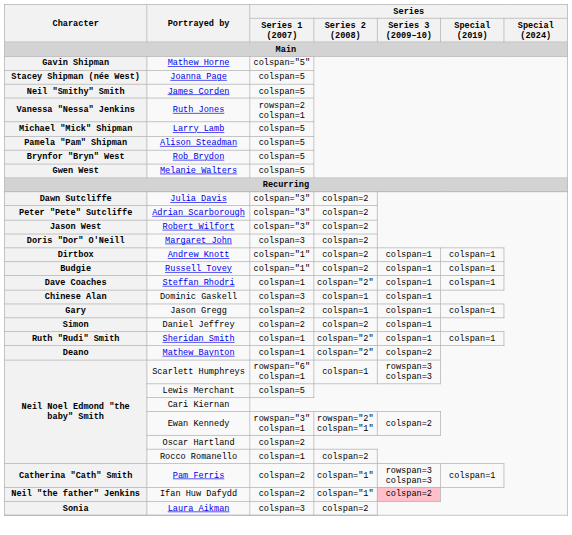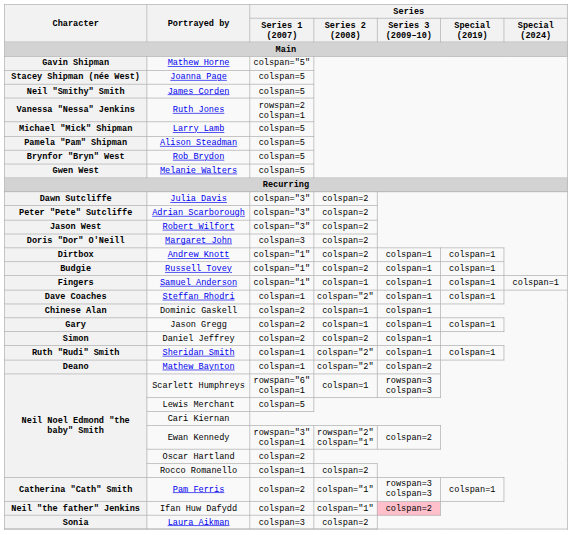+ row: (199, 283)
(282, 297) colspan=3 -> (282, 311) colspan=2
